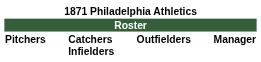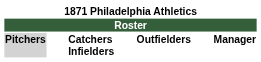(25, 39) no background -> (25, 39) lightgrey background
